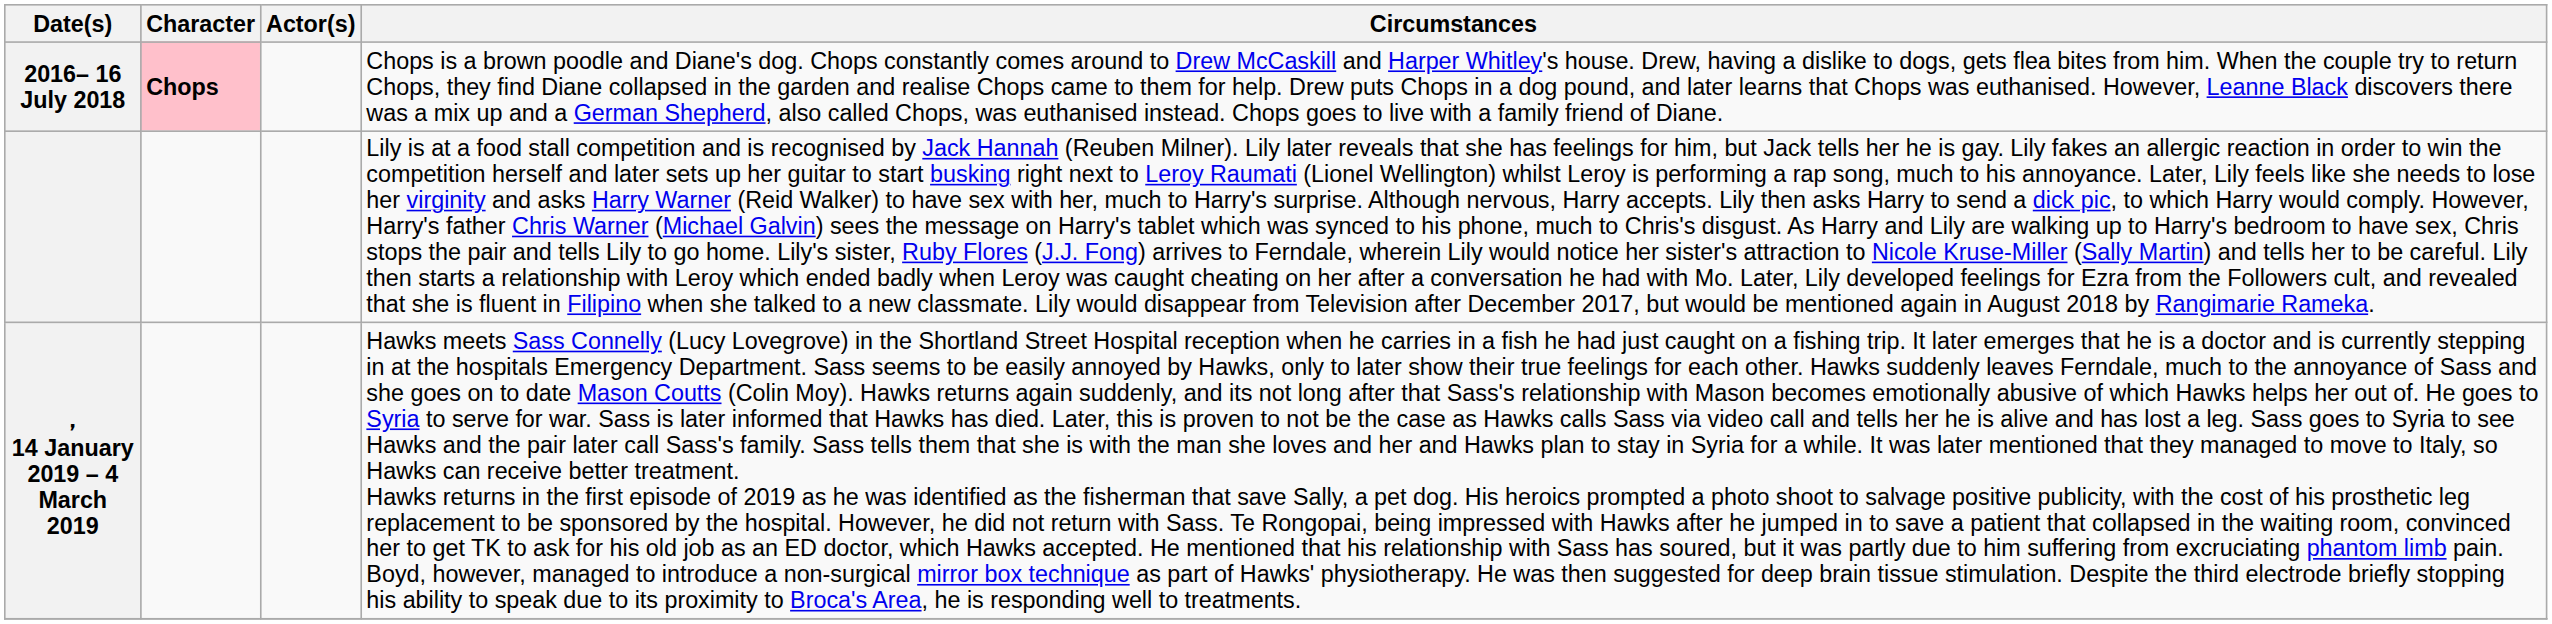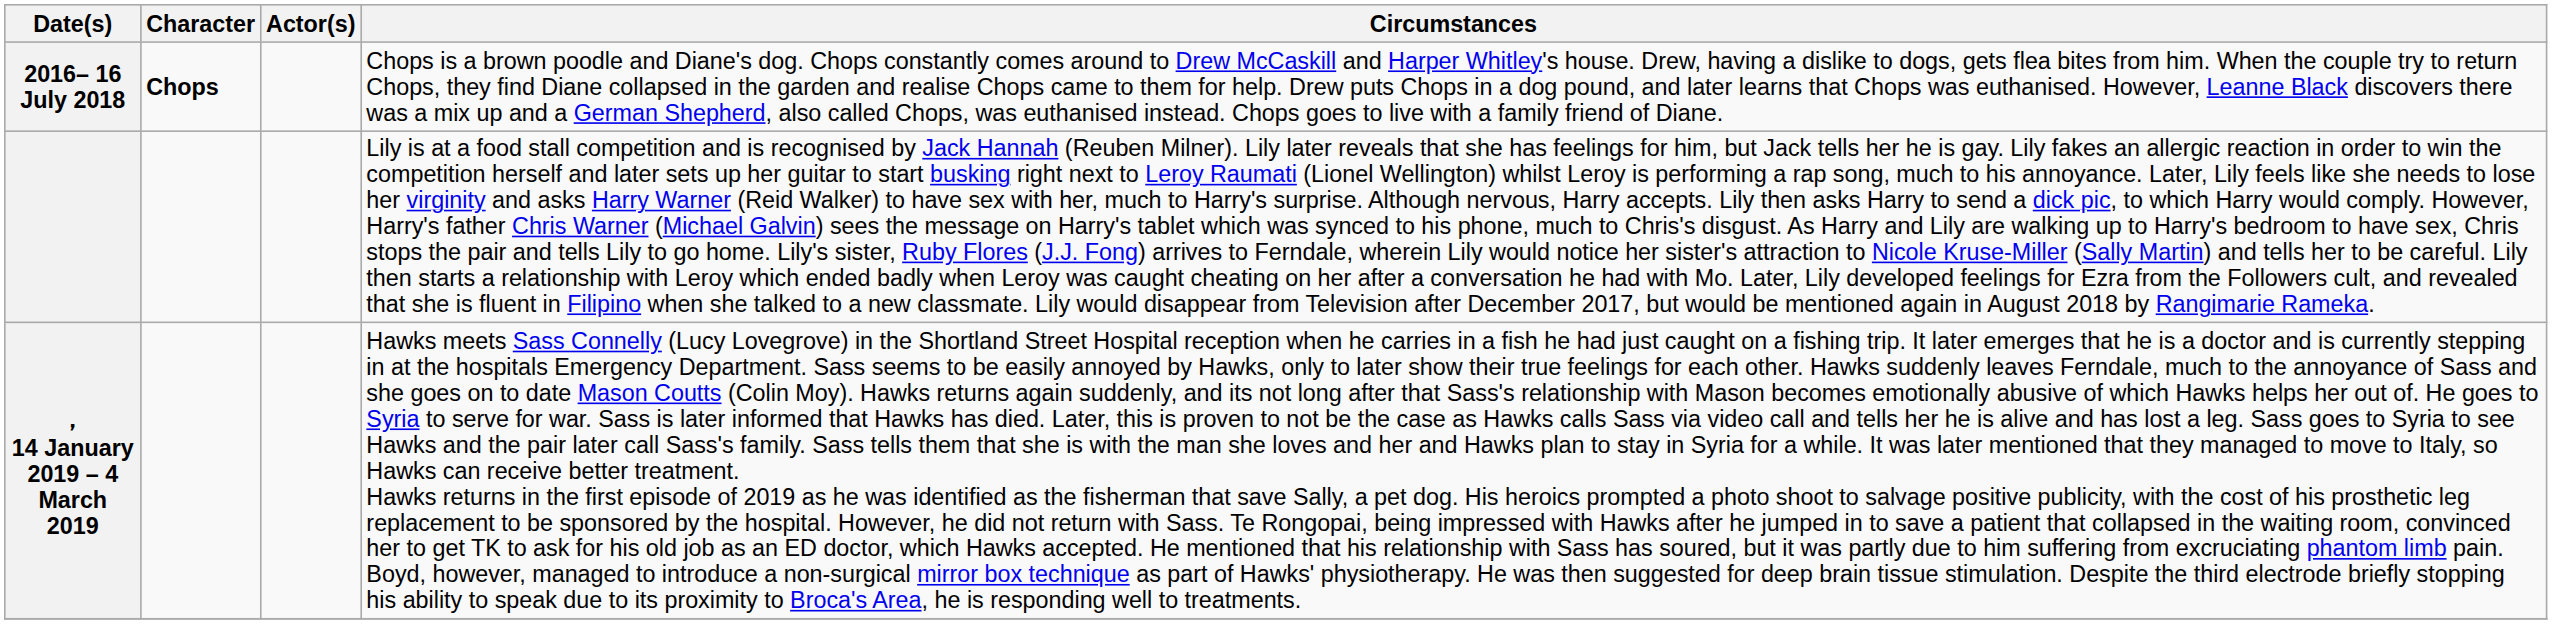(183, 86) pink background -> (183, 86) no background
